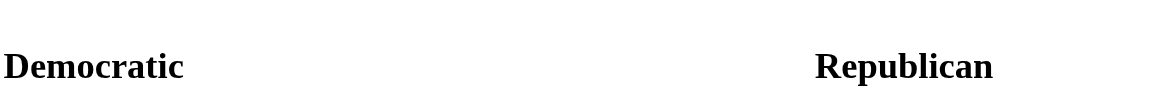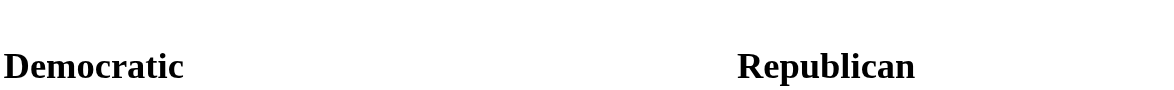columns swapped: (569, 15) <-> (904, 15)
